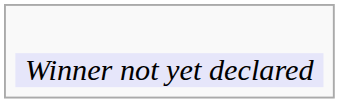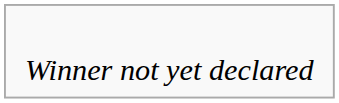(169, 70) lavender background -> (169, 70) no background
